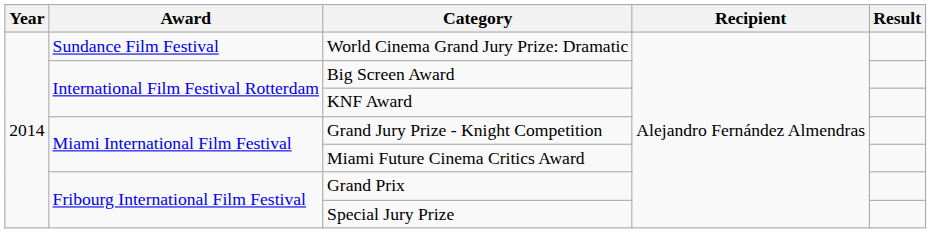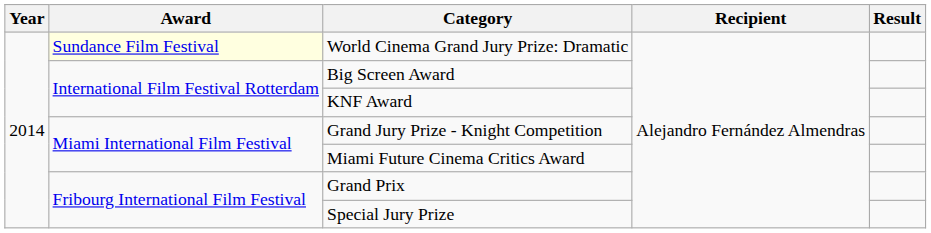(136, 46) no background -> (136, 46) lightyellow background
